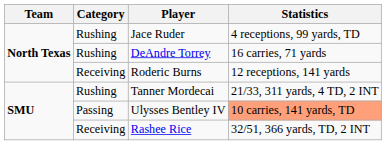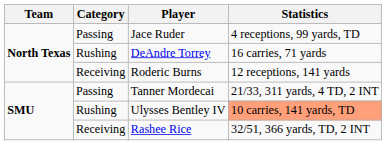(96, 33) Rushing -> (95, 33) Passing
(96, 91) Rushing -> (95, 91) Passing
(95, 110) Passing -> (96, 110) Rushing
